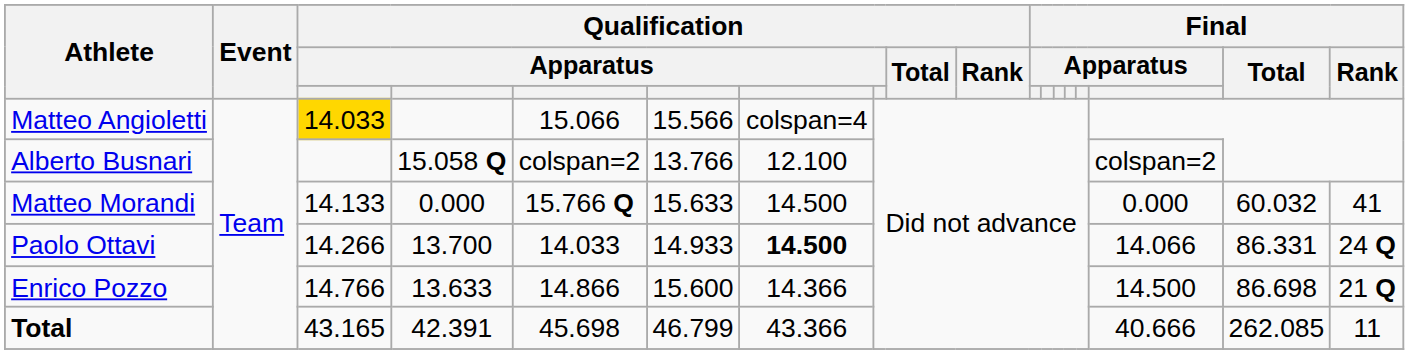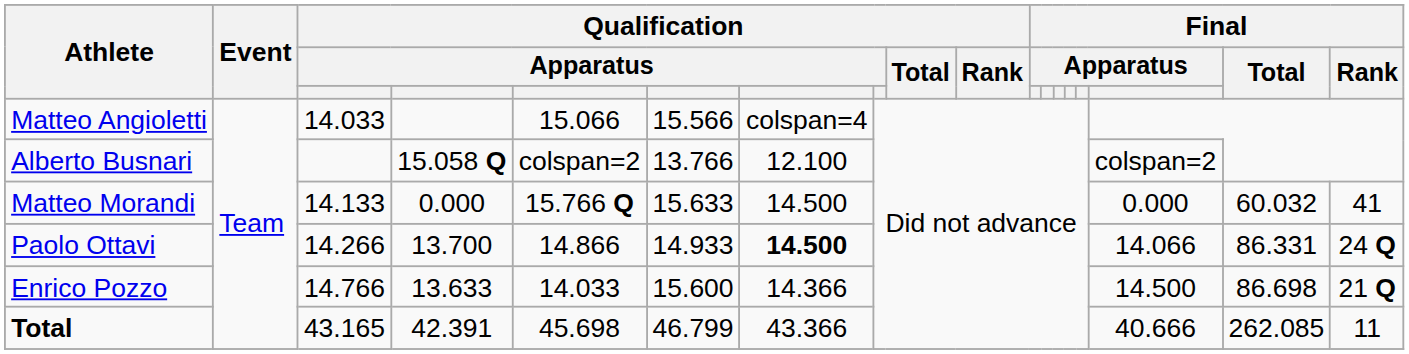(344, 120) gold background -> (344, 120) no background
(579, 245) 14.033 -> (579, 245) 14.866
(579, 287) 14.866 -> (579, 287) 14.033
